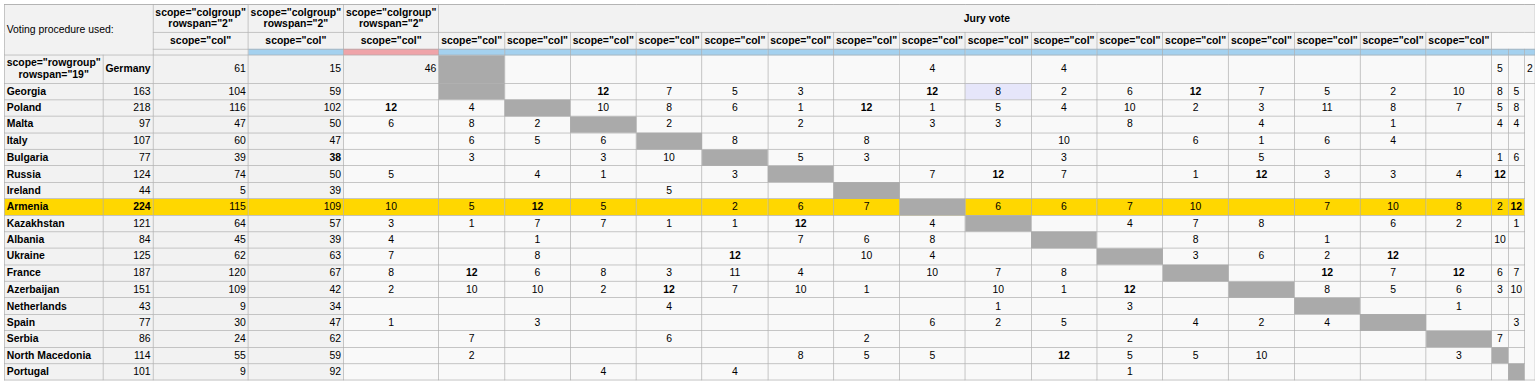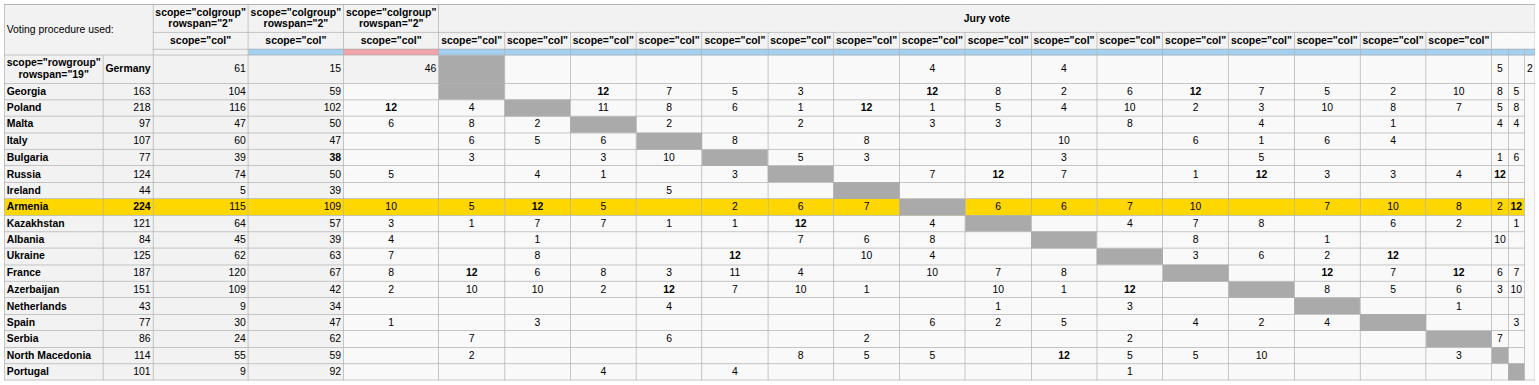(998, 91) lavender background -> (998, 91) no background
(603, 108) 10 -> (603, 108) 11
(1327, 108) 11 -> (1327, 108) 10
